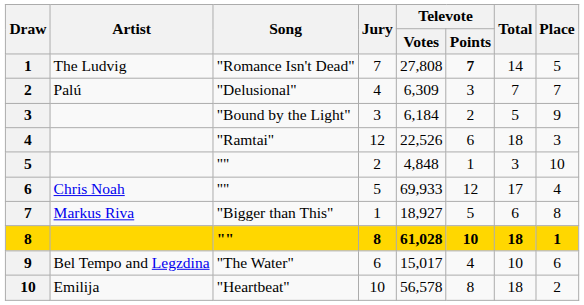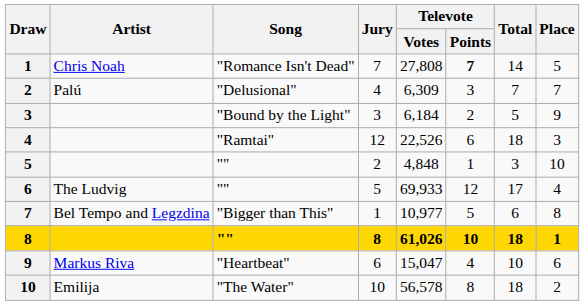(90, 66) The Ludvig -> (89, 66) Chris Noah
(89, 189) Chris Noah -> (90, 189) The Ludvig
(94, 213) Markus Riva -> (132, 213) Bel Tempo and Legzdina
(421, 213) 18,927 -> (421, 213) 10,977
(421, 238) 61,028 -> (421, 238) 61,026
(132, 262) Bel Tempo and Legzdina -> (94, 262) Markus Riva
(255, 262) "The Water" -> (253, 262) "Heartbeat"
(421, 262) 15,017 -> (421, 262) 15,047
(253, 287) "Heartbeat" -> (255, 287) "The Water"
